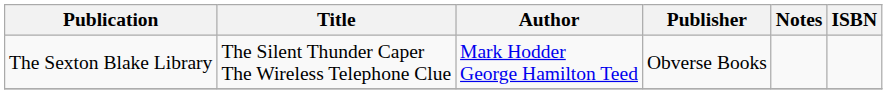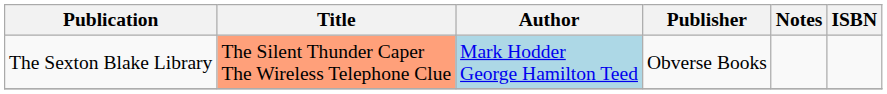(336, 61) no background -> (336, 61) lightsalmon background
(549, 61) no background -> (549, 61) lightblue background
